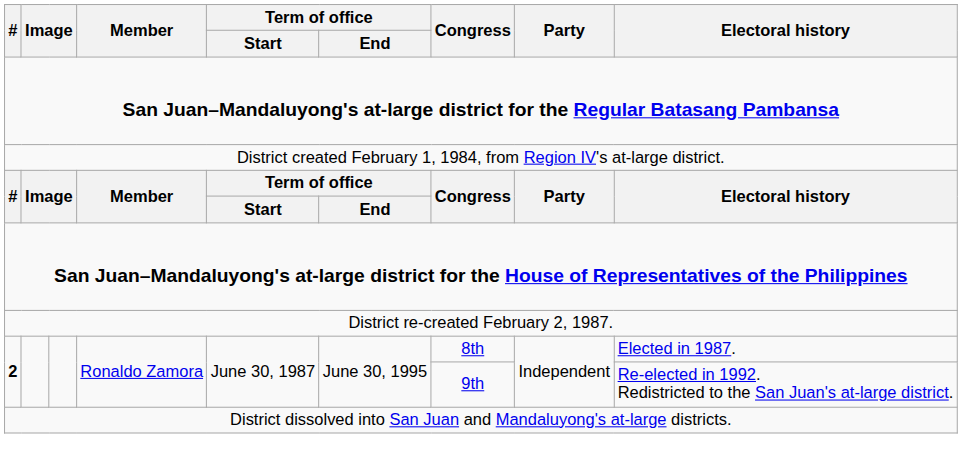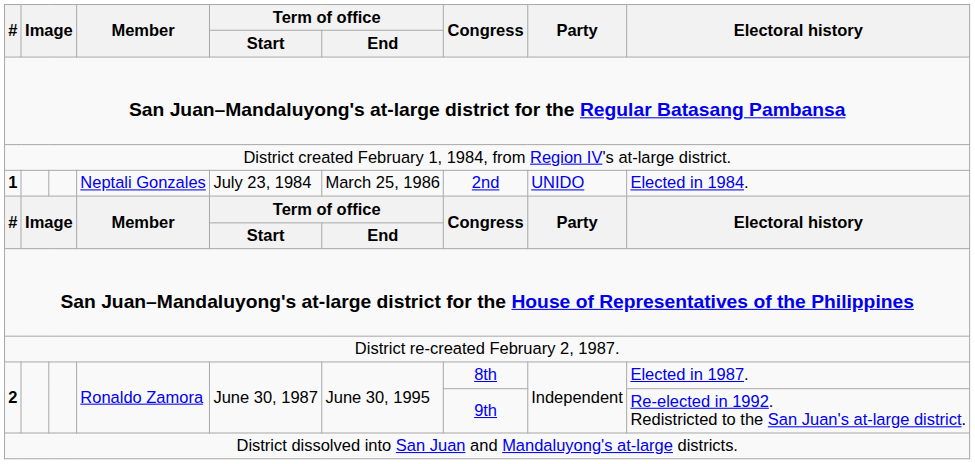+ row: (13, 183)
